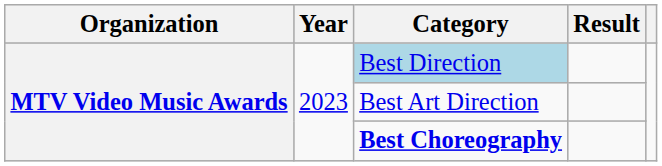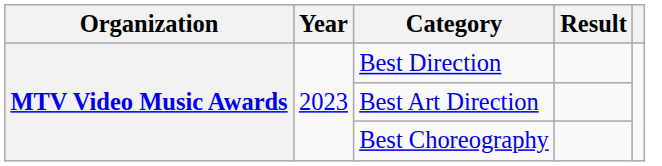(430, 62) lightblue background -> (430, 62) no background
(461, 140) bold -> (454, 140) normal
